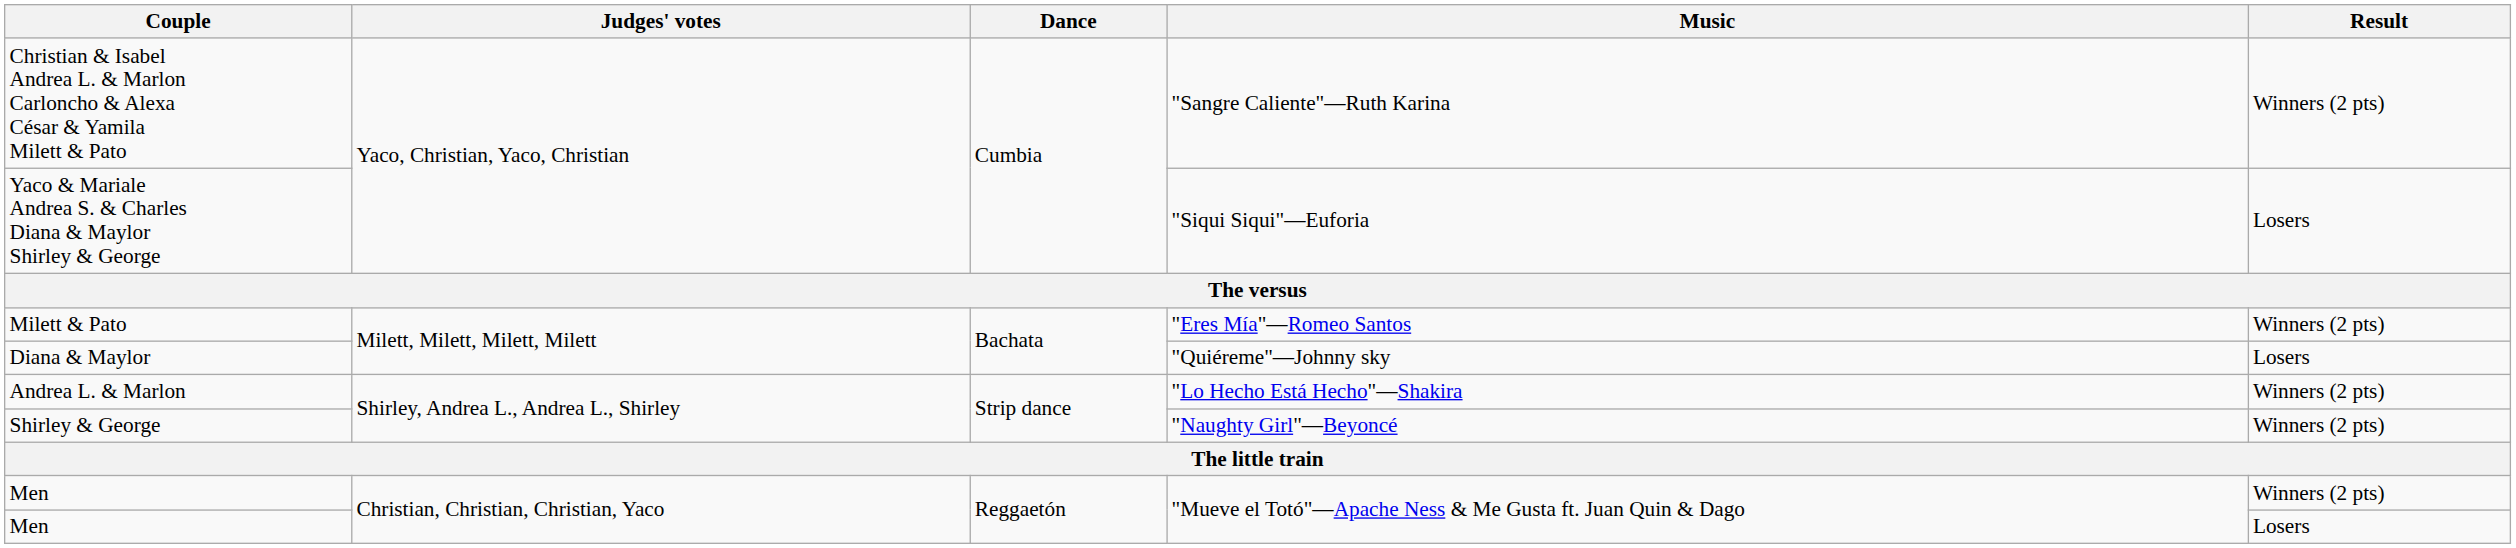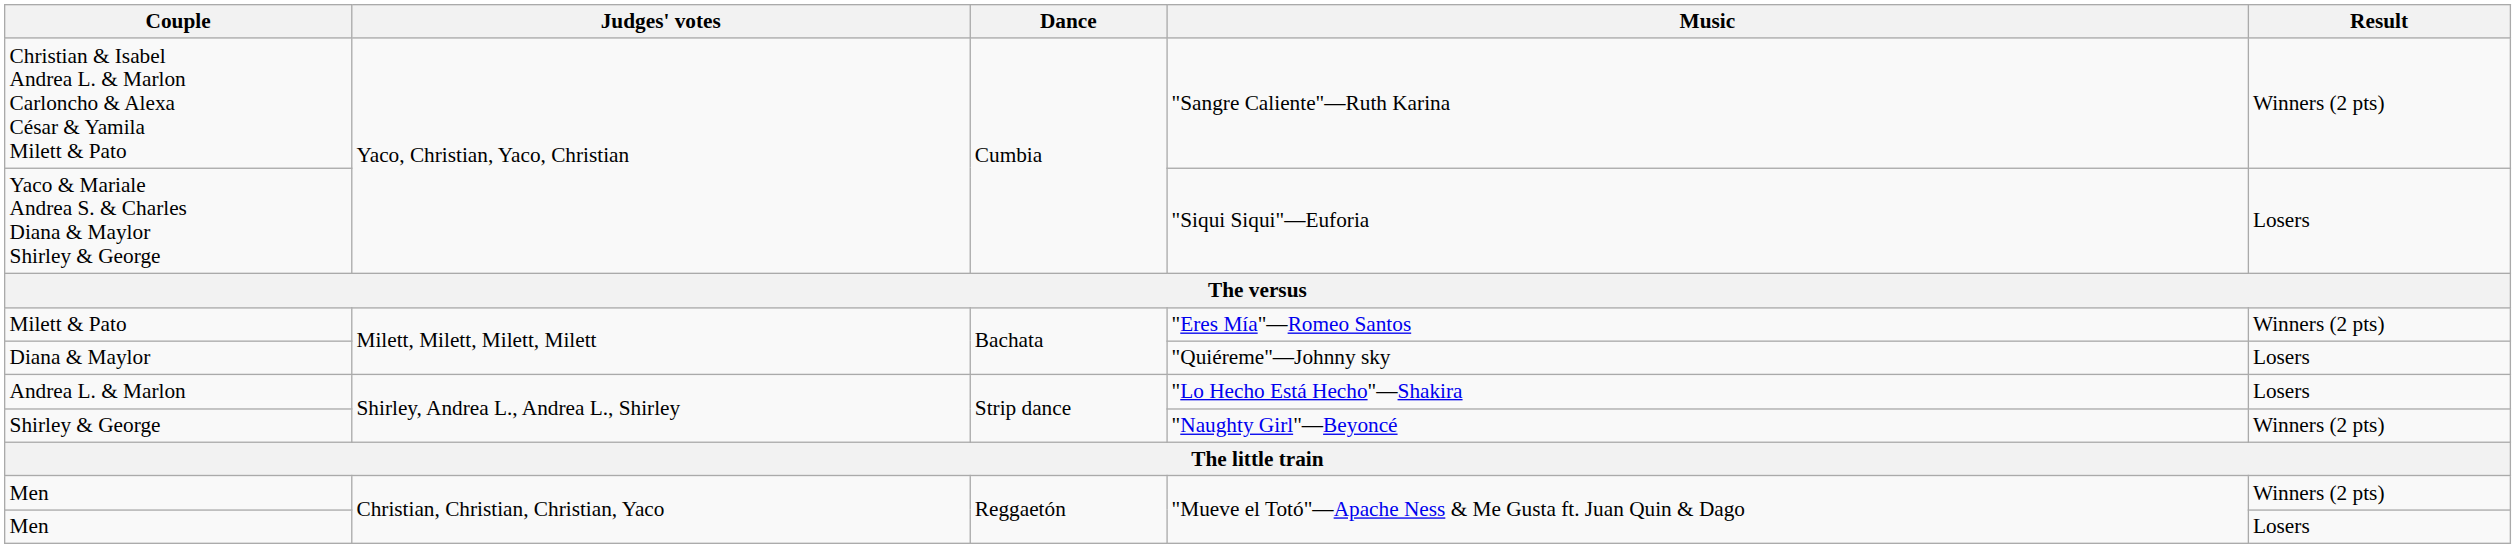(2319, 391) Winners (2 pts) -> (2281, 391) Losers
